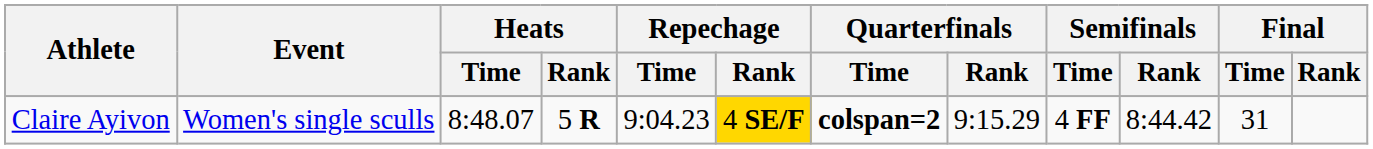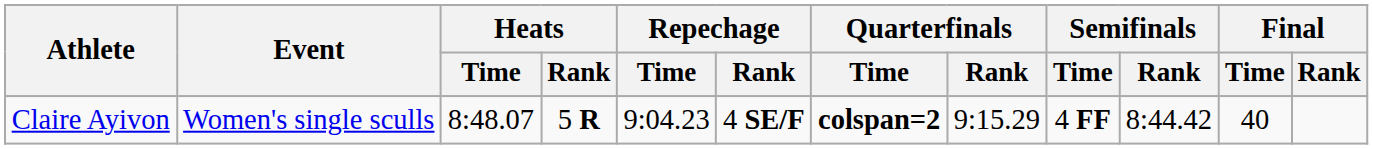(764, 119) gold background -> (764, 119) no background
(1255, 119) 31 -> (1255, 119) 40
